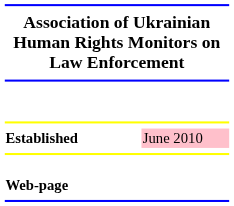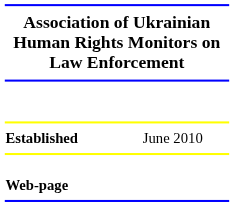(173, 137) pink background -> (173, 137) no background
